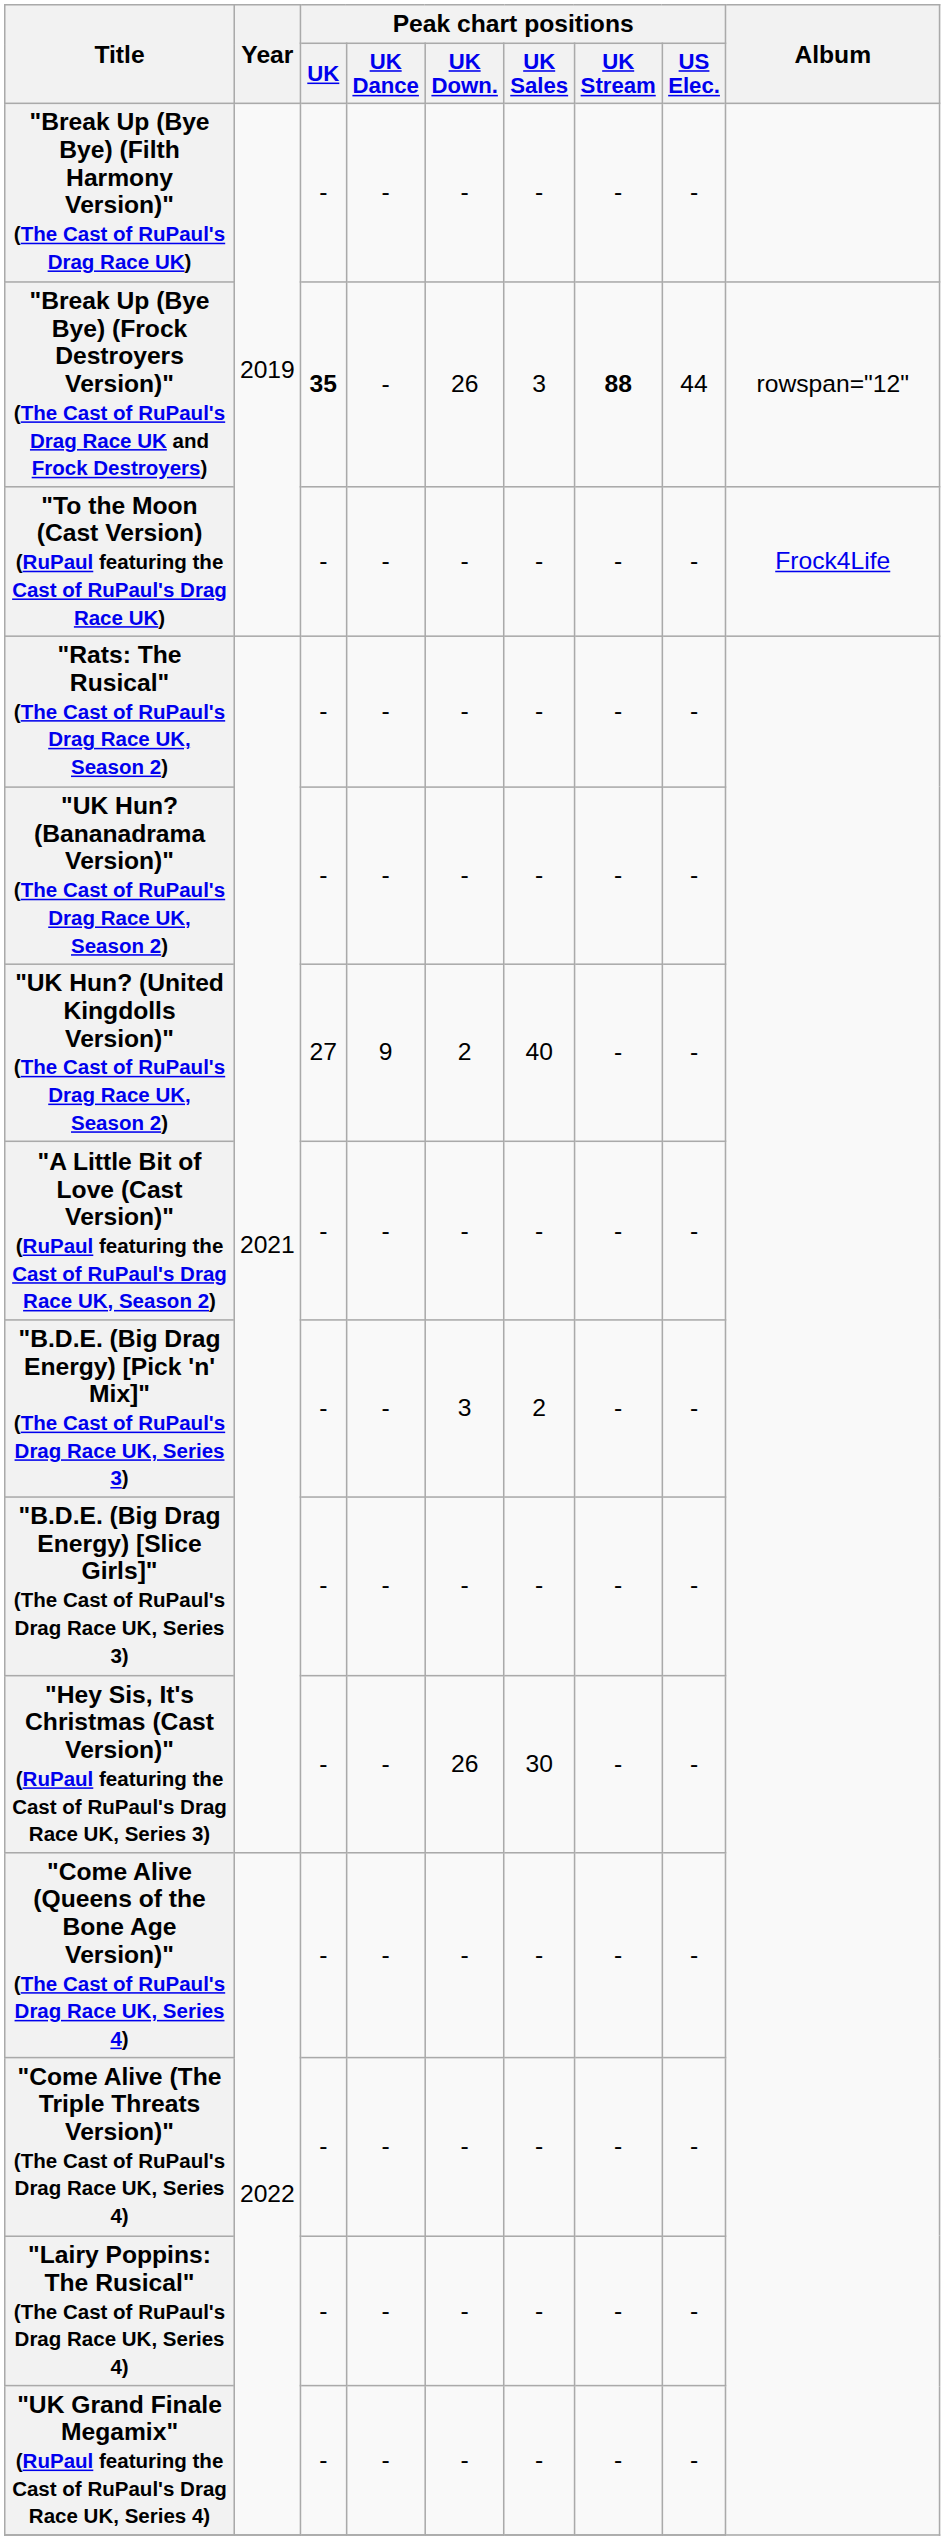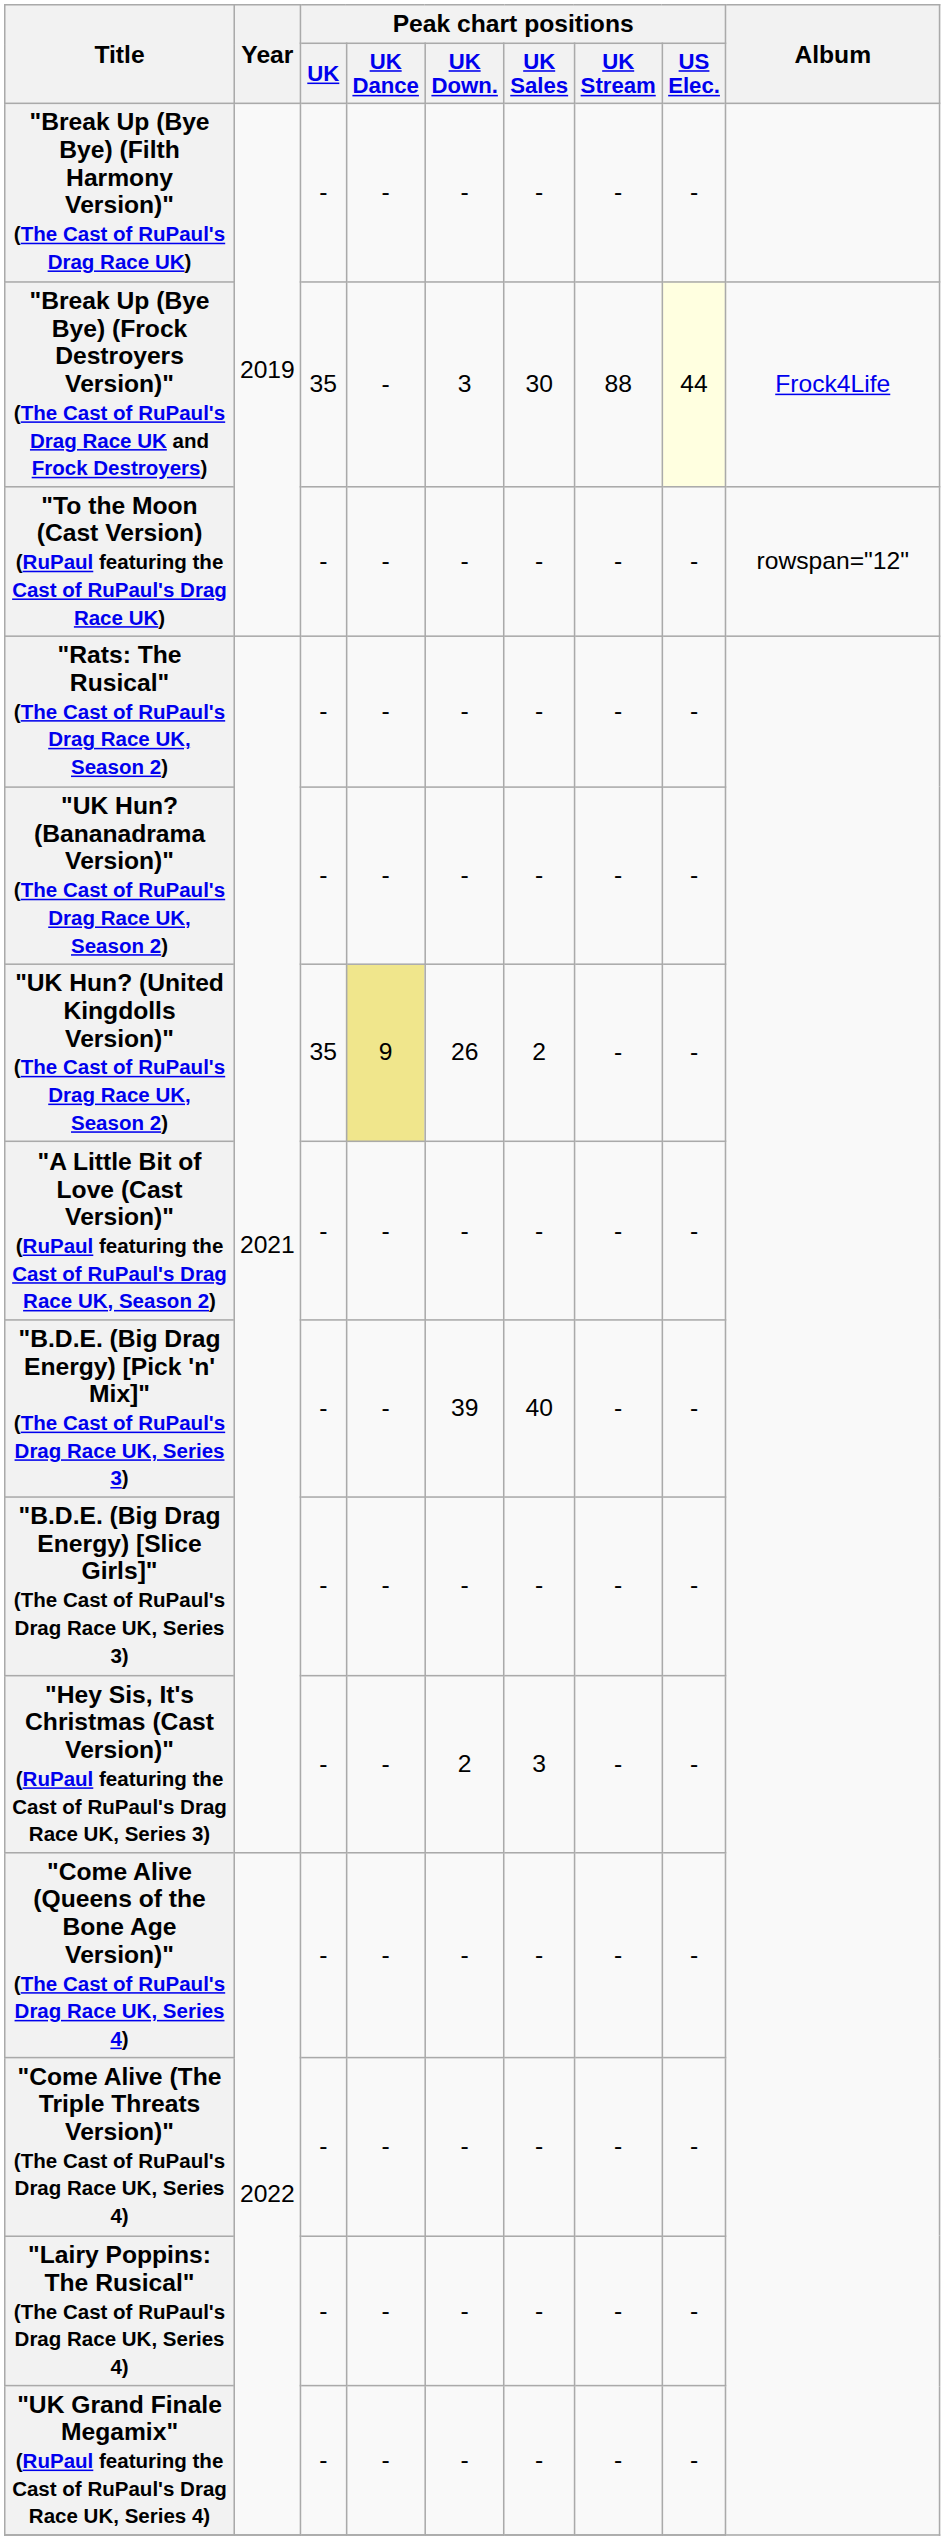(323, 383) bold -> (323, 383) normal
(465, 383) 26 -> (465, 383) 3
(539, 383) 3 -> (539, 383) 30
(618, 383) bold -> (618, 383) normal
(694, 383) no background -> (694, 383) lightyellow background
(833, 383) rowspan="12" -> (833, 383) Frock4Life
(833, 561) Frock4Life -> (833, 561) rowspan="12"
(323, 1052) 27 -> (323, 1052) 35
(386, 1052) no background -> (386, 1052) khaki background
(465, 1052) 2 -> (465, 1052) 26
(539, 1052) 40 -> (539, 1052) 2
(465, 1408) 3 -> (465, 1408) 39
(539, 1408) 2 -> (539, 1408) 40
(465, 1763) 26 -> (465, 1763) 2
(539, 1763) 30 -> (539, 1763) 3
